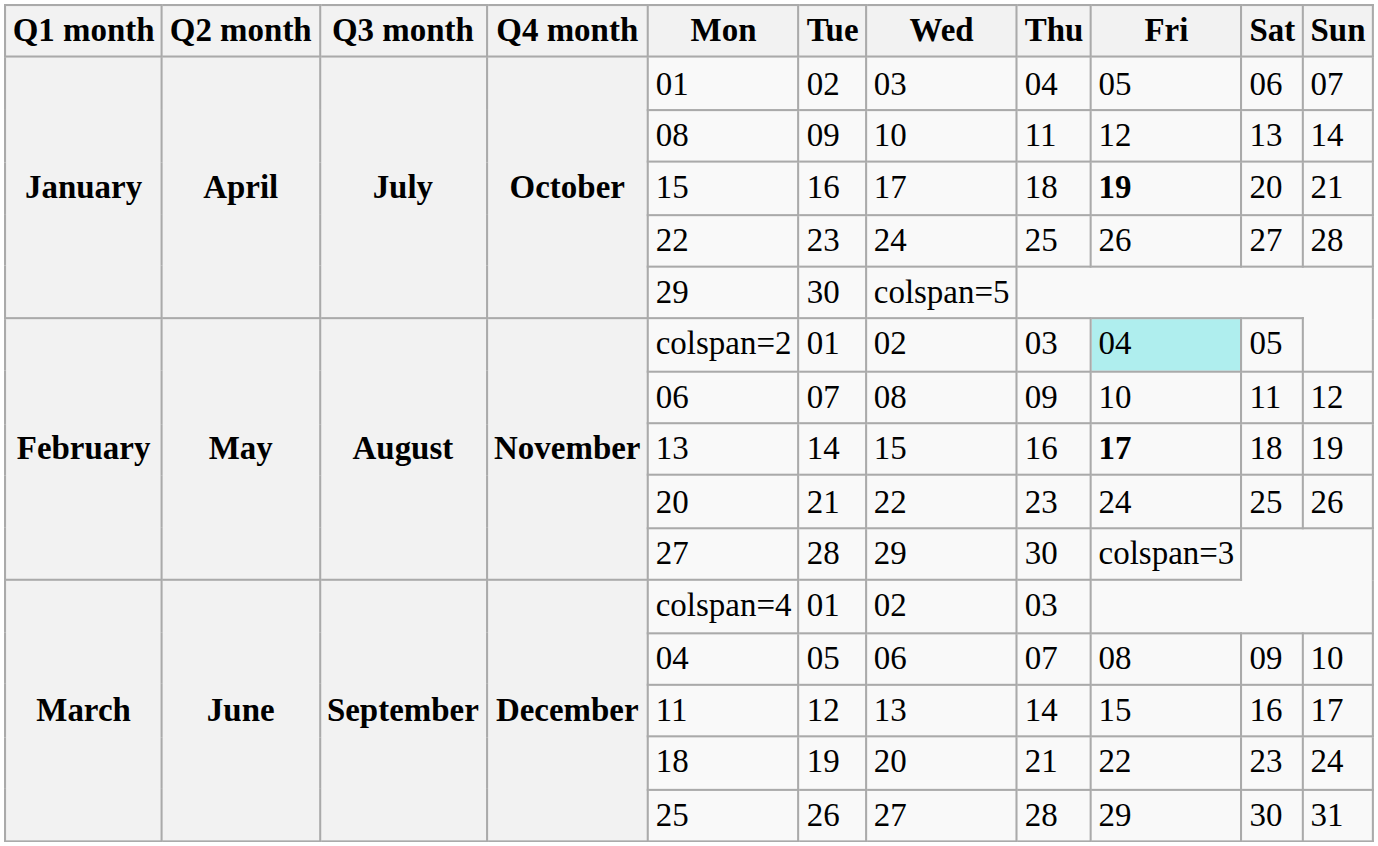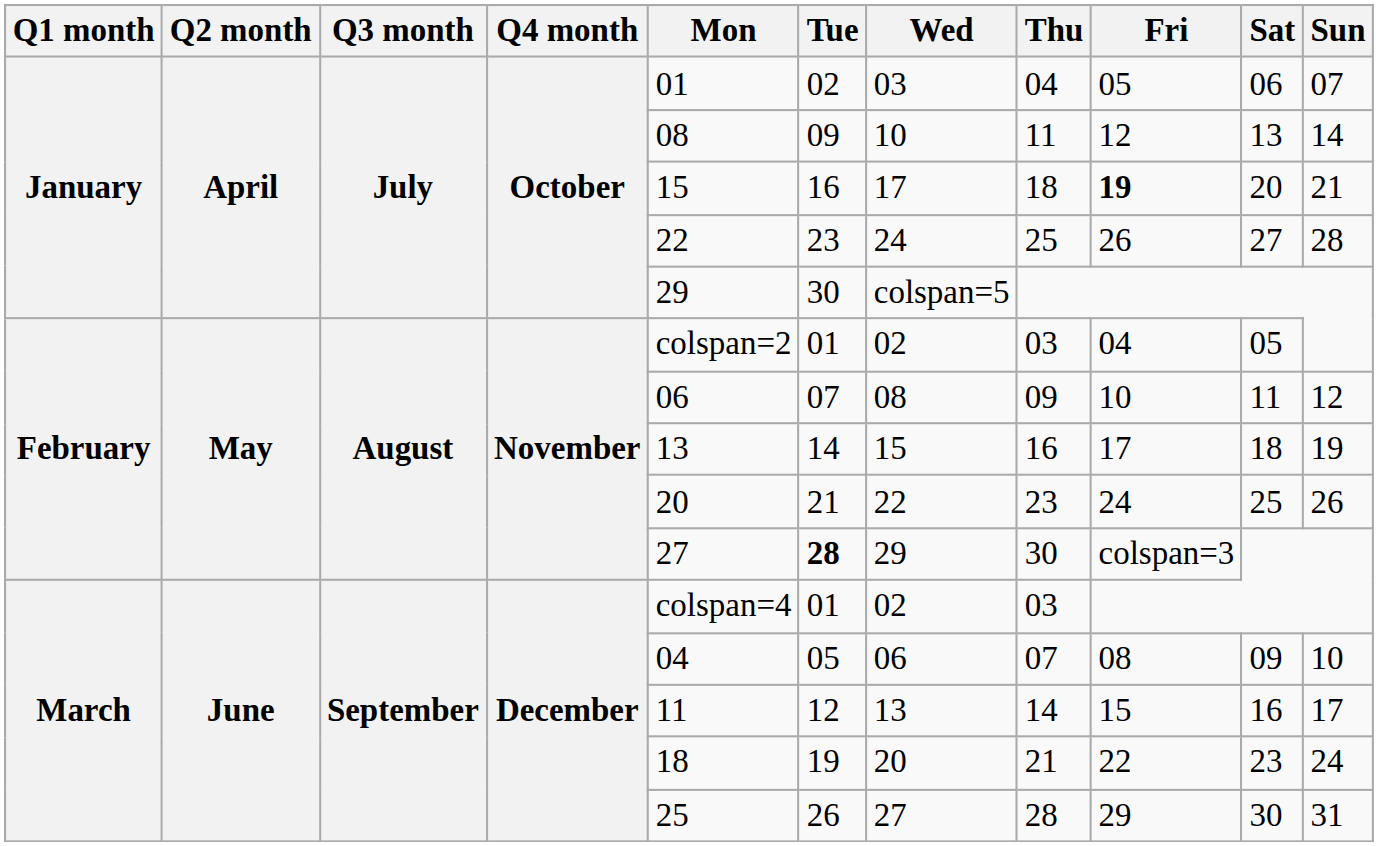(1115, 344) paleturquoise background -> (1115, 344) no background
(1115, 448) bold -> (1115, 448) normal
(823, 553) normal -> (823, 553) bold
